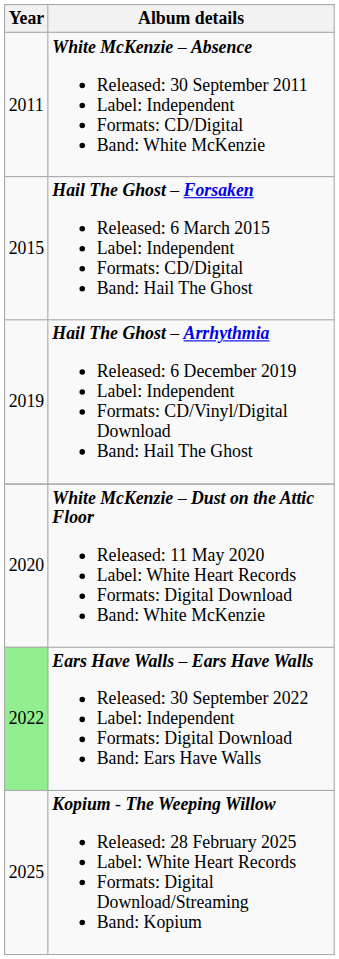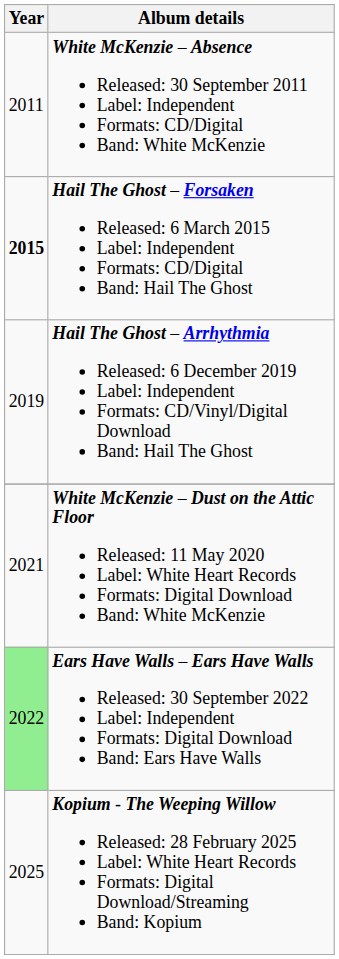(26, 248) normal -> (26, 248) bold
(26, 565) 2020 -> (26, 565) 2021
